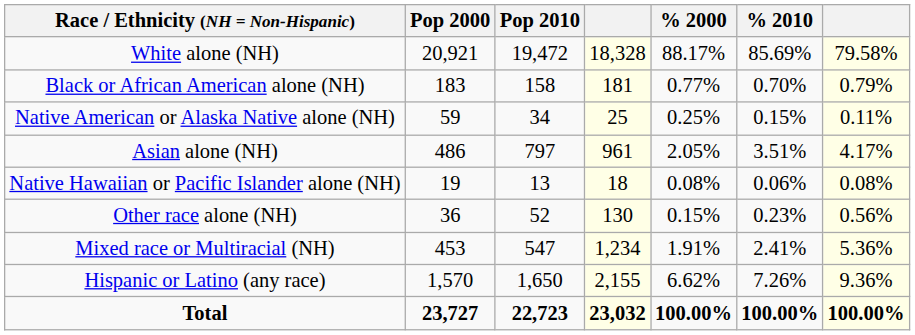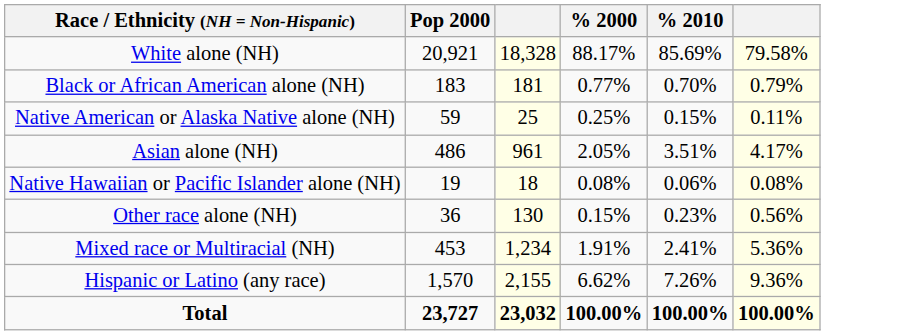- column: (540, 20)
